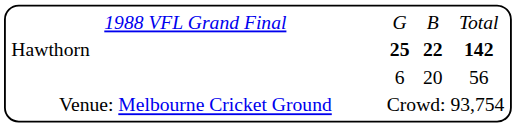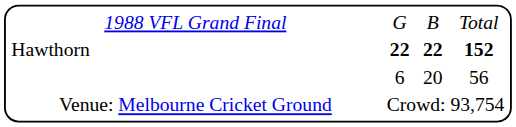(400, 50) 25 -> (400, 50) 22
(479, 50) 142 -> (479, 50) 152
